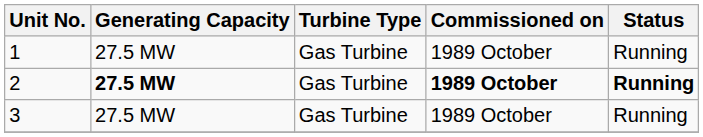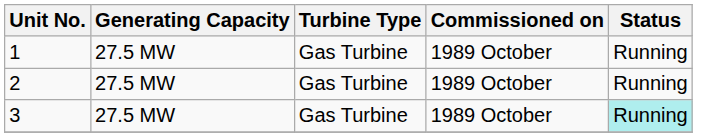(135, 83) bold -> (135, 83) normal
(494, 83) bold -> (491, 83) normal
(654, 83) bold -> (650, 83) normal
(650, 115) no background -> (650, 115) paleturquoise background
